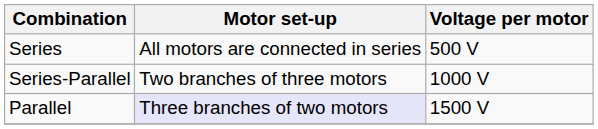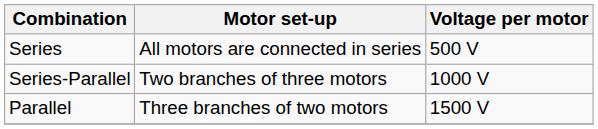(264, 108) lavender background -> (264, 108) no background
